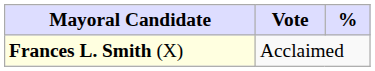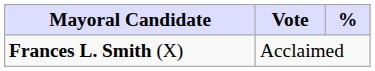(96, 50) lightyellow background -> (96, 50) no background
